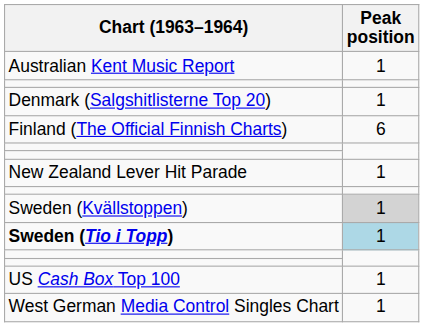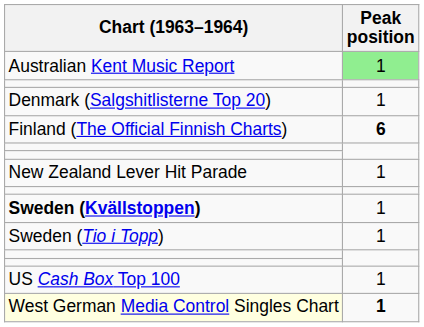(381, 65) no background -> (381, 65) lightgreen background
(381, 128) normal -> (381, 128) bold
(98, 208) normal -> (105, 208) bold
(381, 208) lightgrey background -> (381, 208) no background
(91, 236) bold -> (86, 236) normal
(381, 236) lightblue background -> (381, 236) no background
(174, 307) no background -> (174, 307) lightyellow background
(381, 307) normal -> (381, 307) bold
